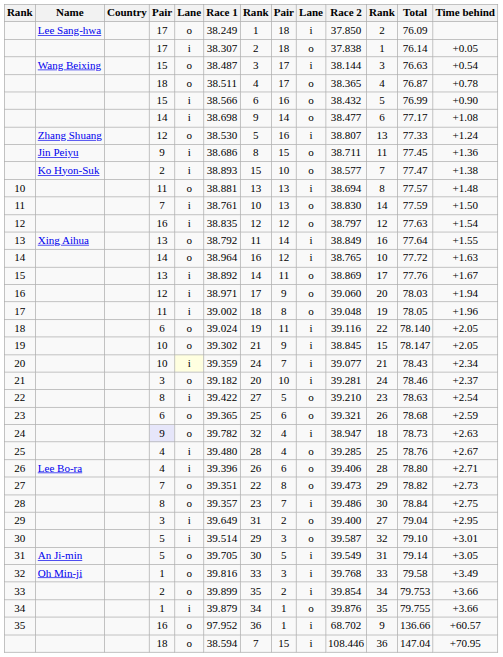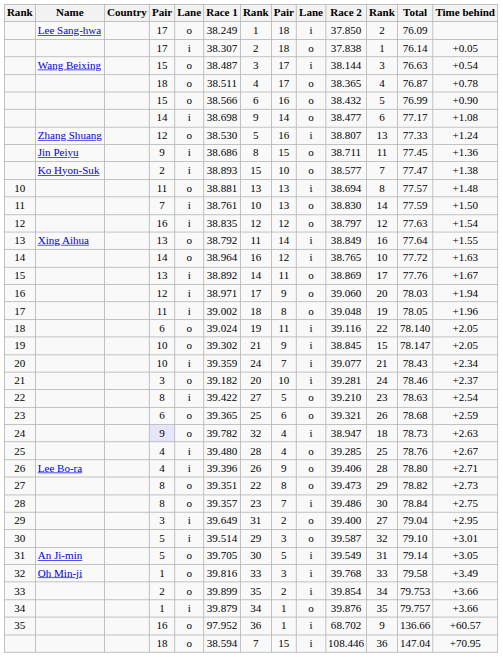(189, 100) i -> (189, 100) o
(189, 363) lightyellow background -> (189, 363) no background
(284, 468) 6 -> (284, 468) 9
(162, 485) 7 -> (162, 485) 8
(415, 608) 79.755 -> (415, 608) 79.757
